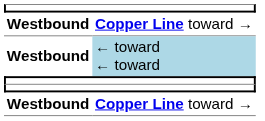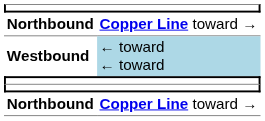(48, 23) Westbound -> (50, 23) Northbound
(48, 103) Westbound -> (50, 103) Northbound
